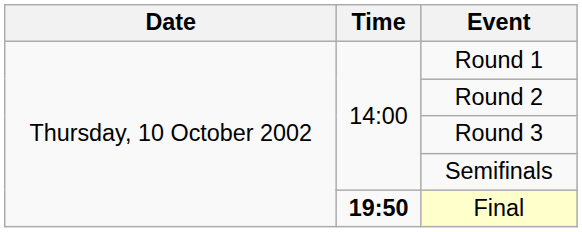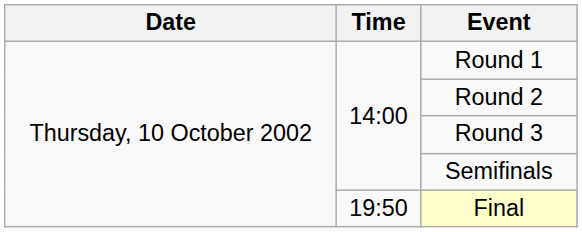(379, 208) bold -> (379, 208) normal
